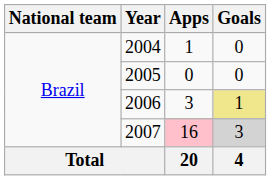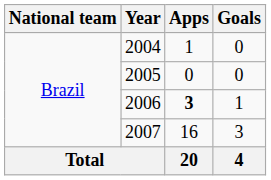(189, 103) normal -> (189, 103) bold
(239, 103) khaki background -> (239, 103) no background
(189, 132) pink background -> (189, 132) no background
(239, 132) lightgrey background -> (239, 132) no background
